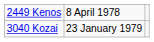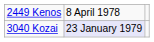(104, 29) no background -> (104, 29) lavender background
